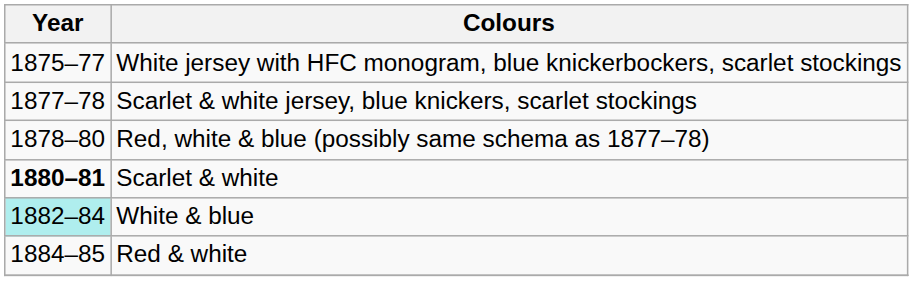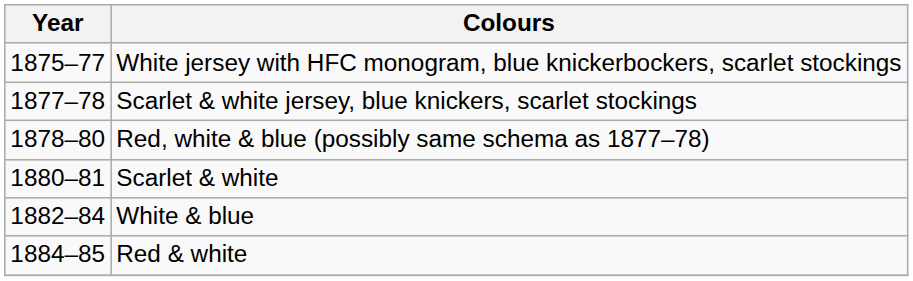(58, 178) bold -> (58, 178) normal
(58, 216) paleturquoise background -> (58, 216) no background
